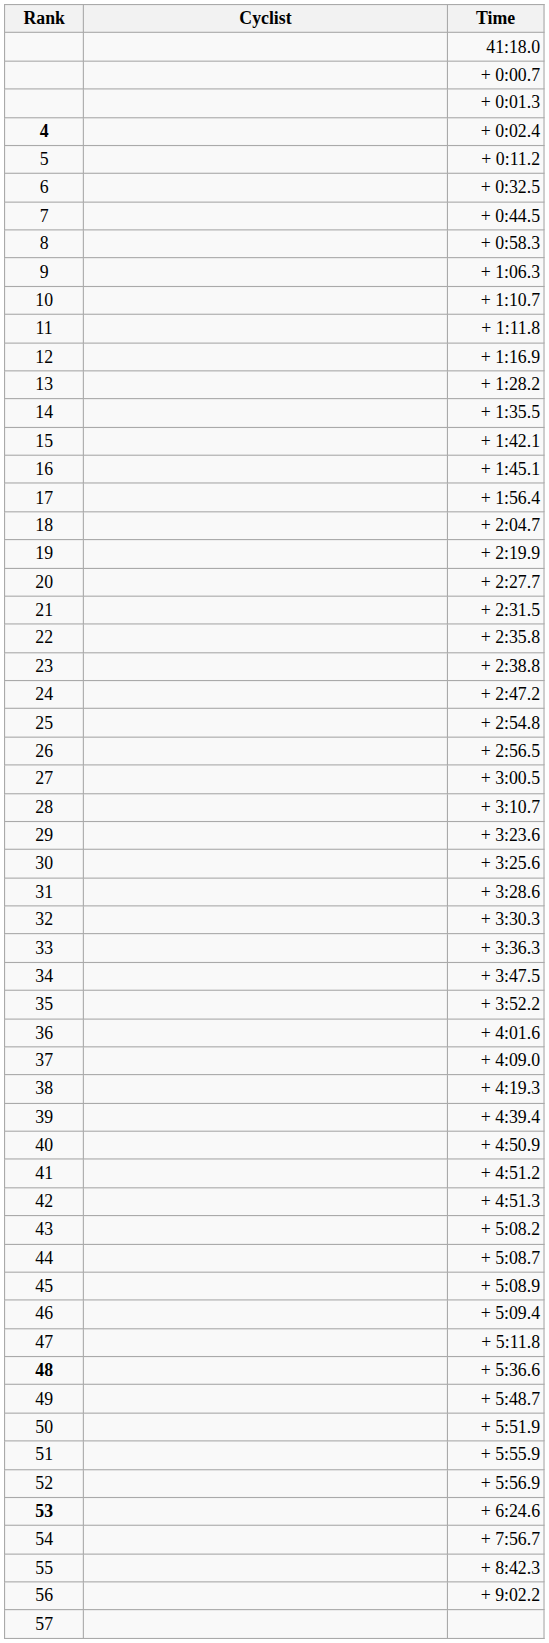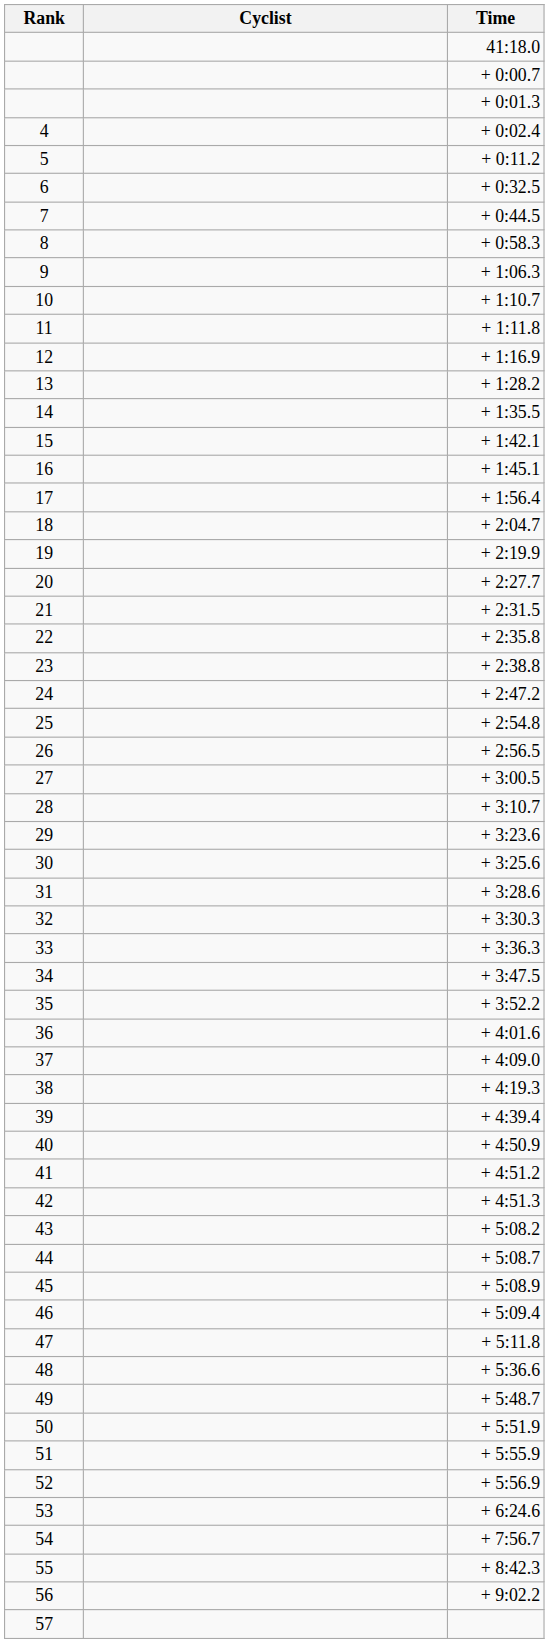(44, 131) bold -> (44, 131) normal
(44, 1370) bold -> (44, 1370) normal
(44, 1511) bold -> (44, 1511) normal
